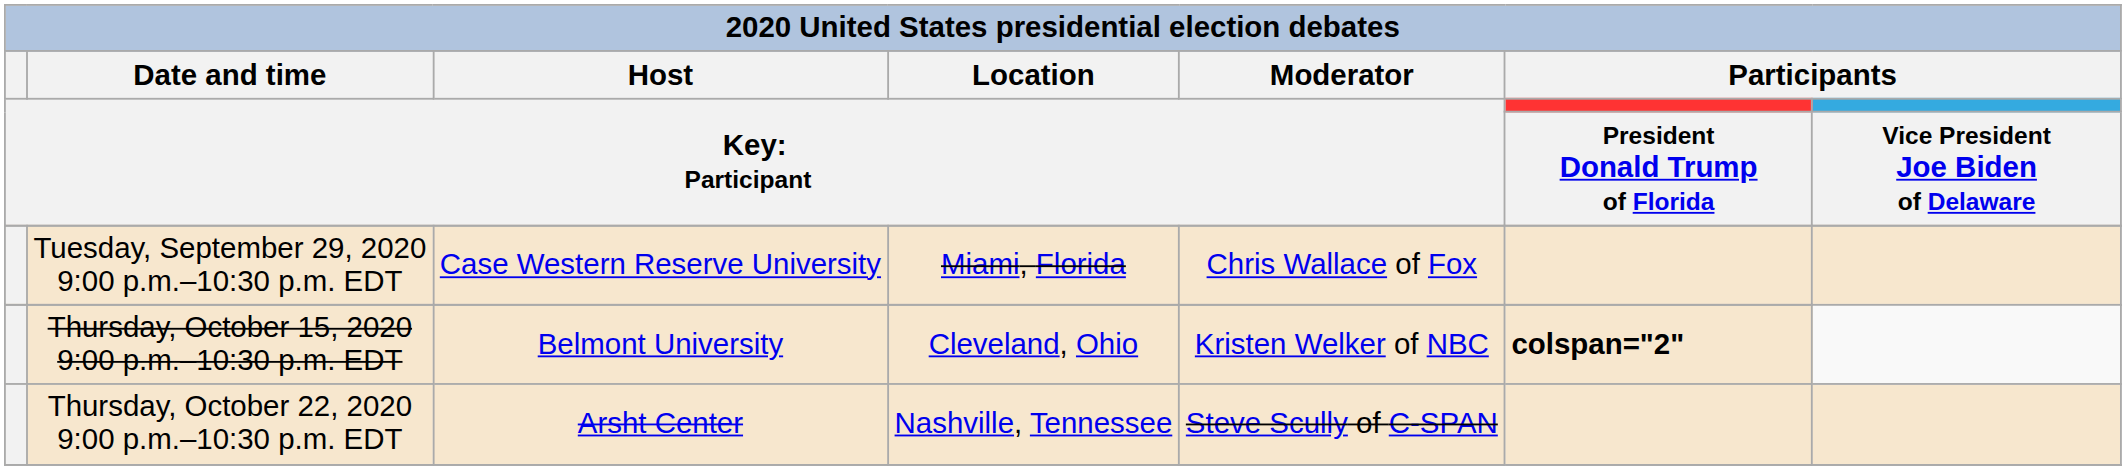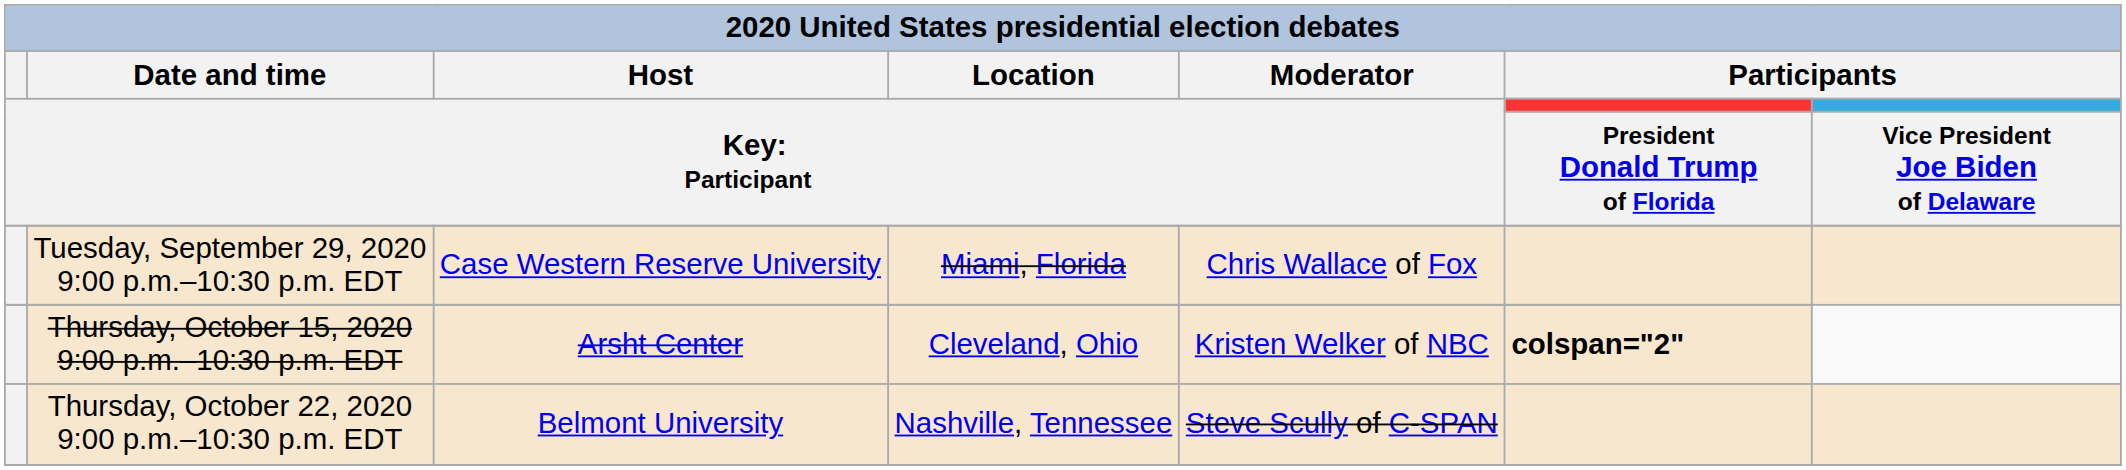(660, 344) Belmont University -> (660, 344) Arsht Center
(660, 423) Arsht Center -> (660, 423) Belmont University
